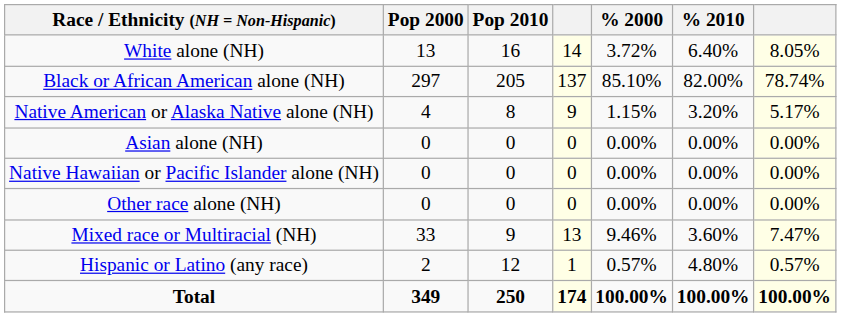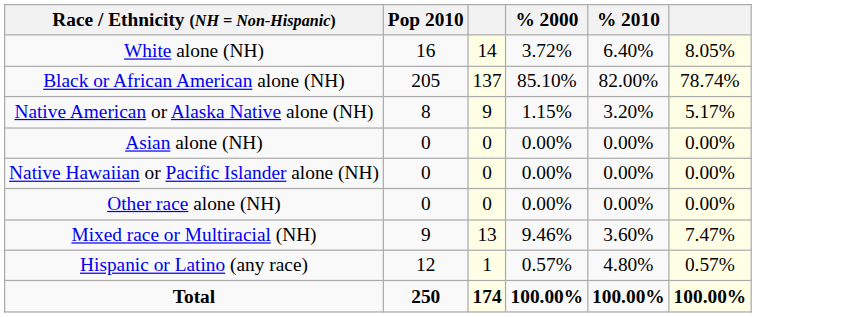- column: (426, 19)
